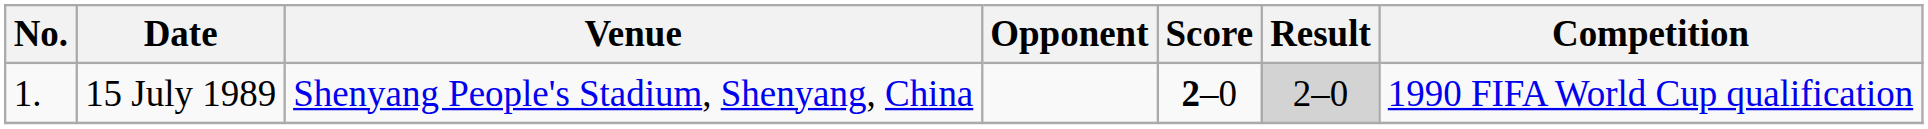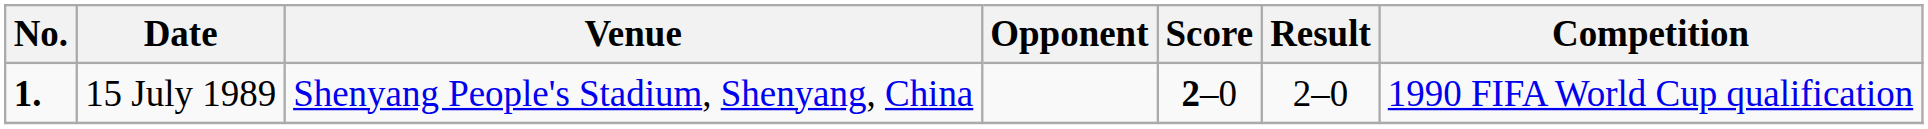(28, 92) normal -> (28, 92) bold
(1320, 92) lightgrey background -> (1320, 92) no background
